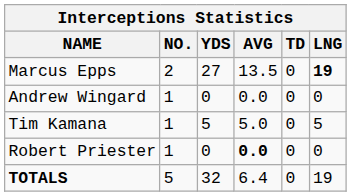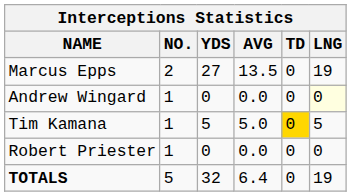(323, 71) bold -> (323, 71) normal
(318, 98) no background -> (318, 98) lightyellow background
(290, 125) no background -> (290, 125) gold background
(253, 151) bold -> (253, 151) normal
